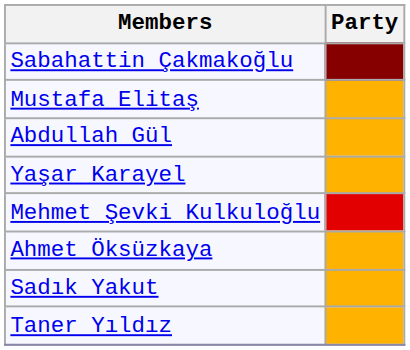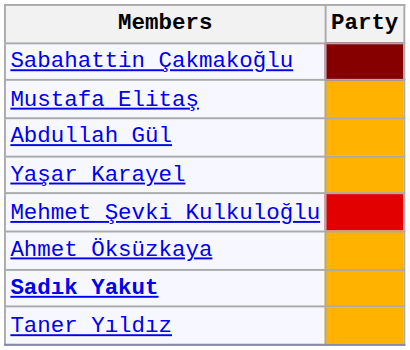(84, 288) normal -> (84, 288) bold
